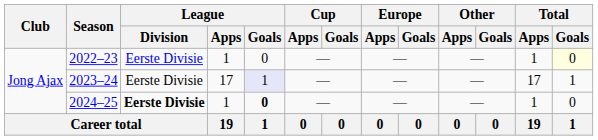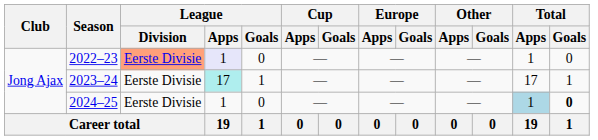(164, 59) no background -> (163, 59) lightsalmon background
(226, 59) no background -> (223, 59) lavender background
(572, 59) lightyellow background -> (569, 59) no background
(226, 80) no background -> (223, 80) paleturquoise background
(265, 80) lavender background -> (262, 80) no background
(164, 102) bold -> (163, 102) normal
(265, 102) bold -> (262, 102) normal
(534, 102) no background -> (531, 102) lightblue background
(572, 102) normal -> (569, 102) bold
